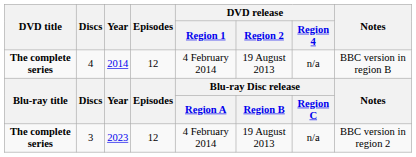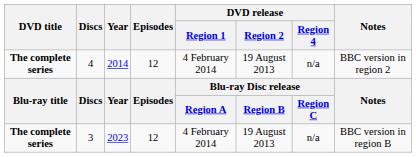(373, 64) BBC version in region B -> (373, 64) BBC version in region 2
(373, 138) BBC version in region 2 -> (373, 138) BBC version in region B
